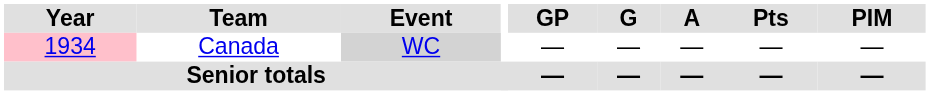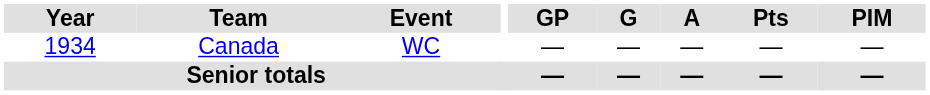(70, 46) pink background -> (70, 46) no background
(421, 46) lightgrey background -> (421, 46) no background
